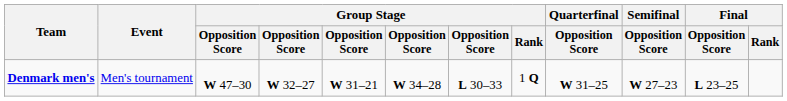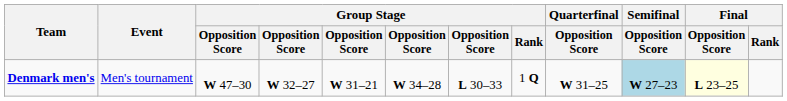(653, 85) no background -> (653, 85) lightblue background
(716, 85) no background -> (716, 85) lightyellow background
